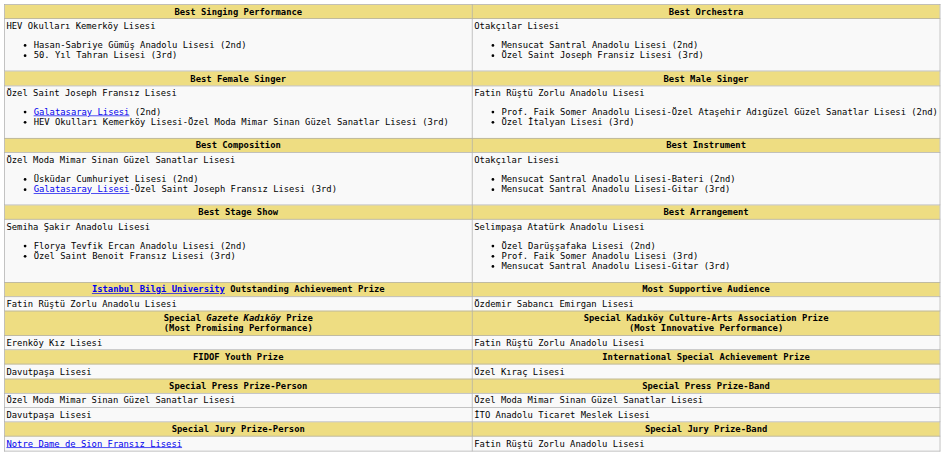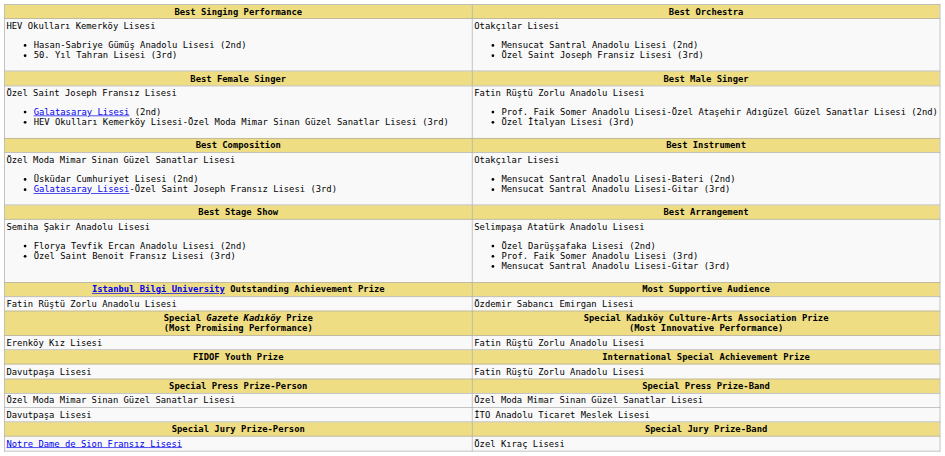(520, 372) Özel Kıraç Lisesi -> (559, 372) Fatin Rüştü Zorlu Anadolu Lisesi
(559, 444) Fatin Rüştü Zorlu Anadolu Lisesi -> (520, 444) Özel Kıraç Lisesi
